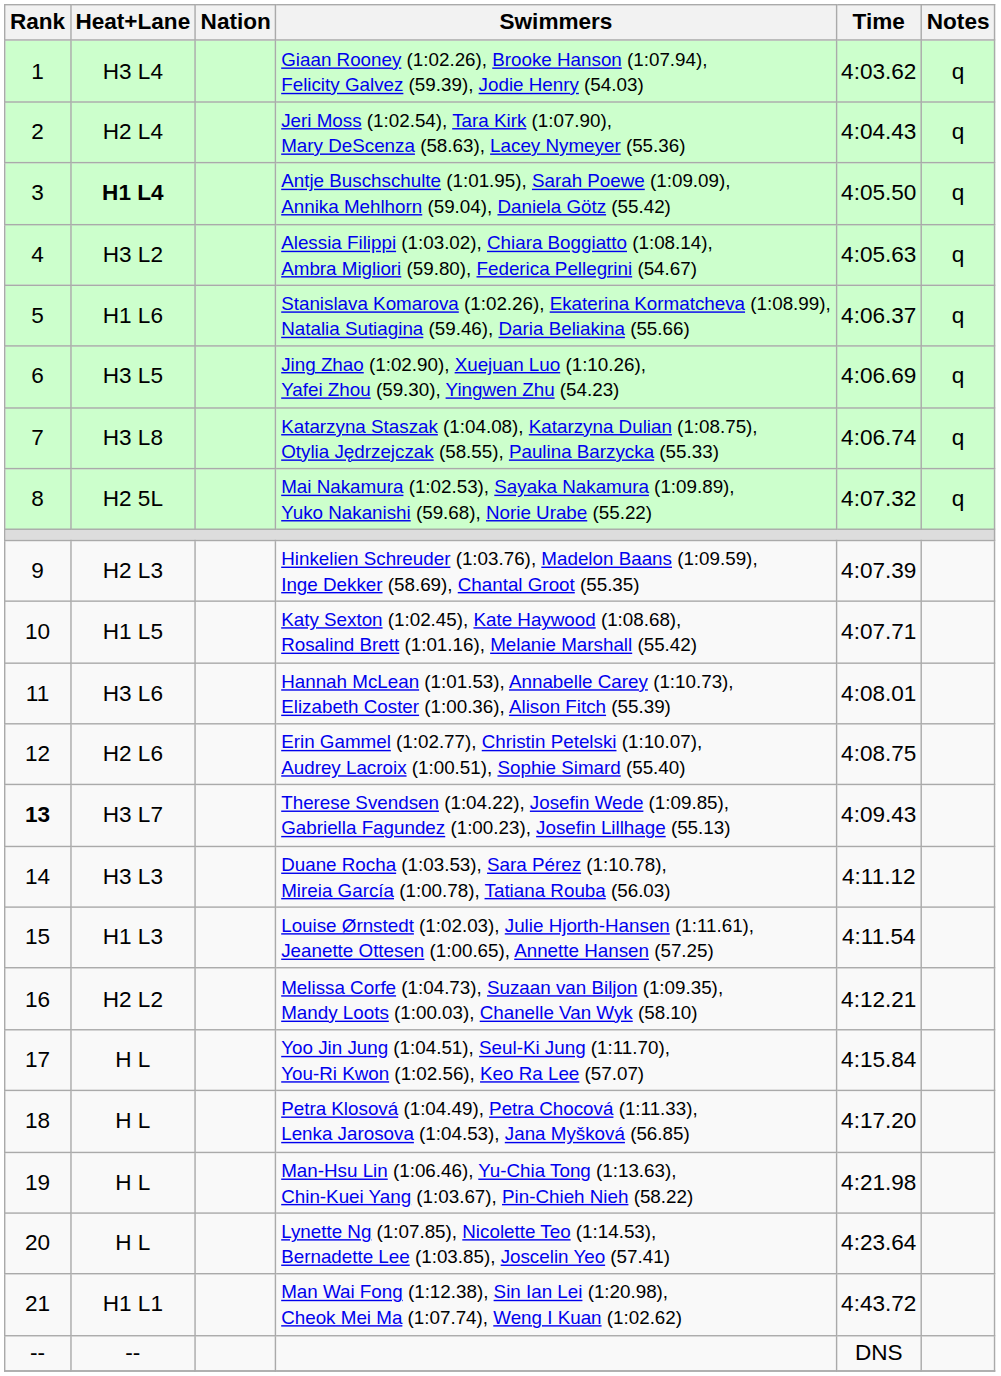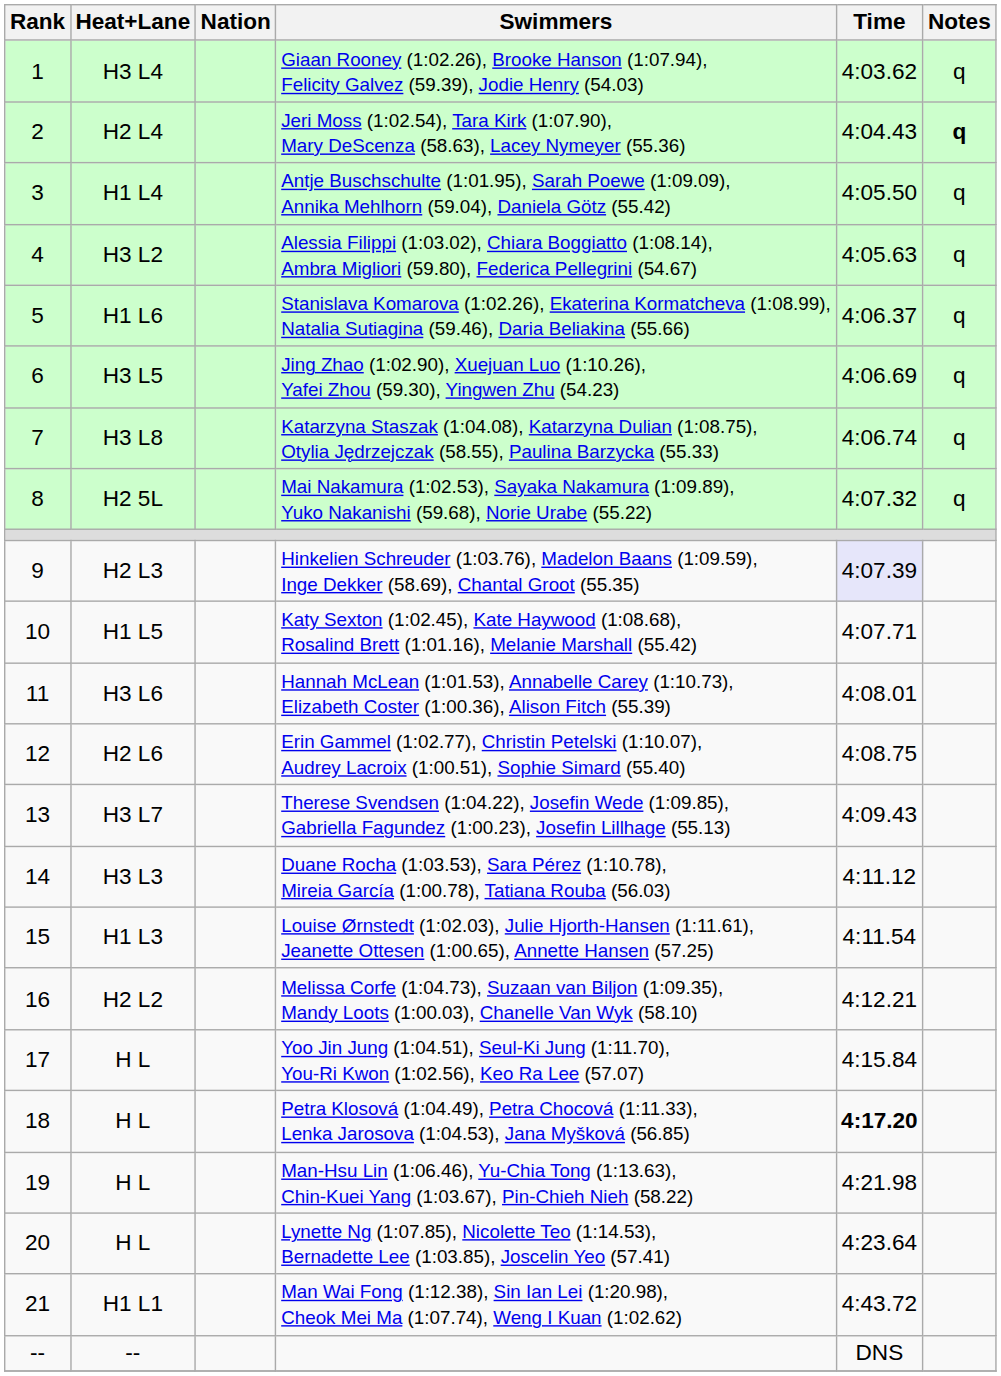(958, 132) normal -> (959, 132) bold
(133, 193) bold -> (133, 193) normal
(879, 570) no background -> (879, 570) lavender background
(37, 815) bold -> (37, 815) normal
(879, 1120) normal -> (879, 1120) bold
